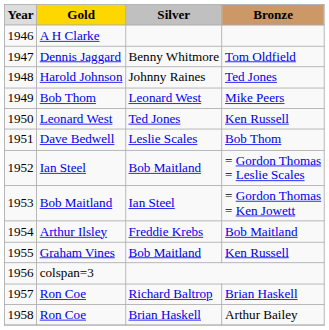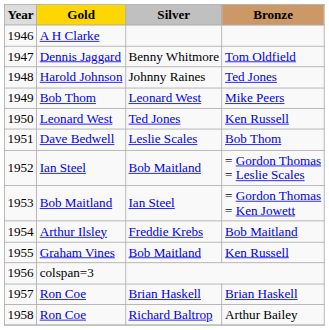(171, 294) Richard Baltrop -> (165, 294) Brian Haskell
(165, 314) Brian Haskell -> (171, 314) Richard Baltrop
